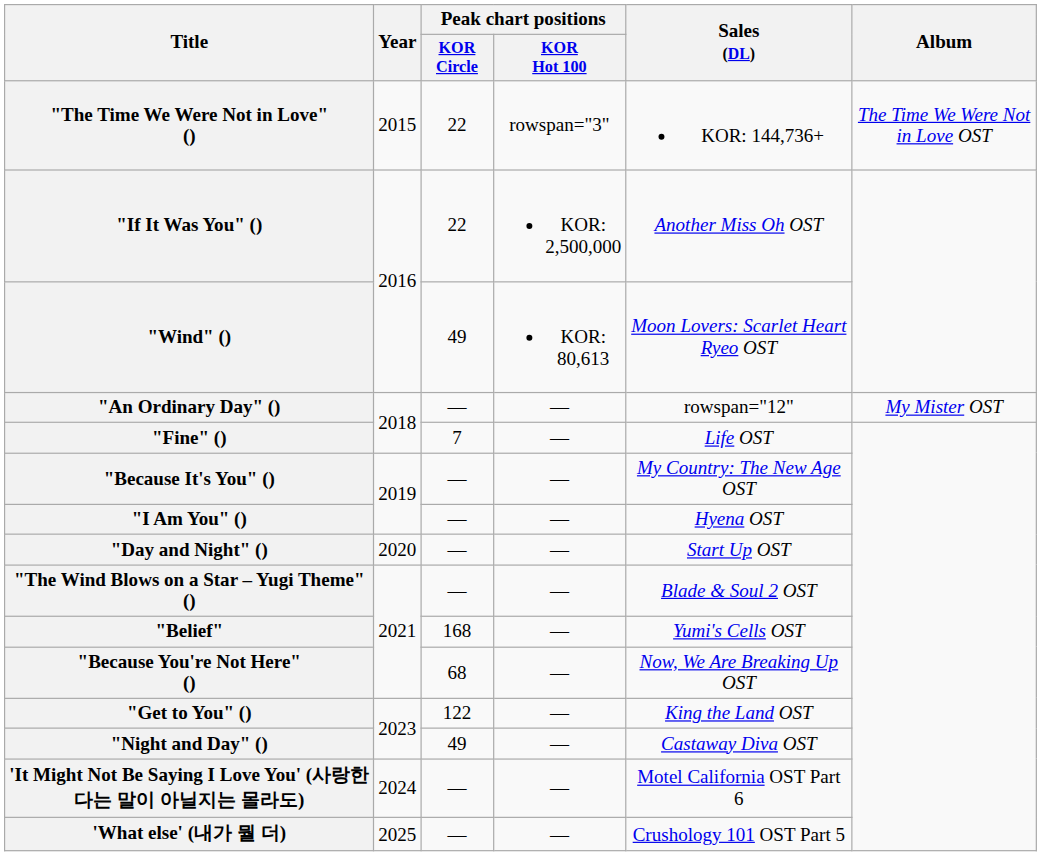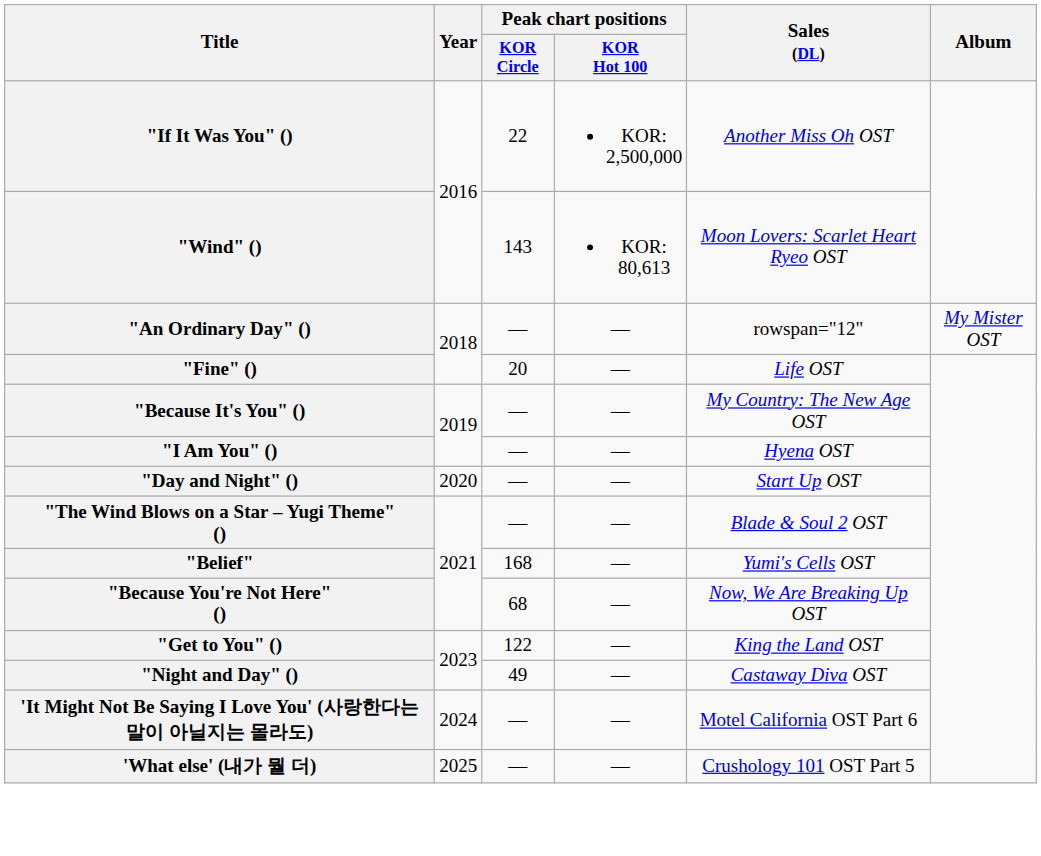- row: (189, 125)
(457, 336) 49 -> (518, 247) 143
(457, 437) 7 -> (518, 369) 20
